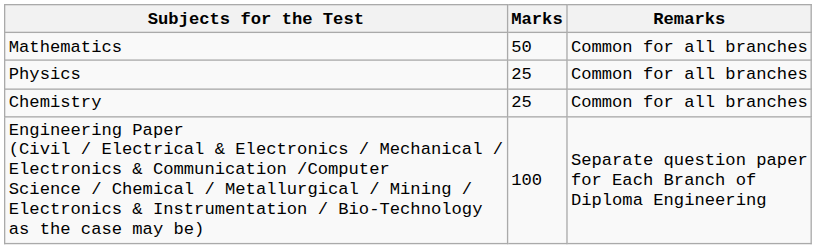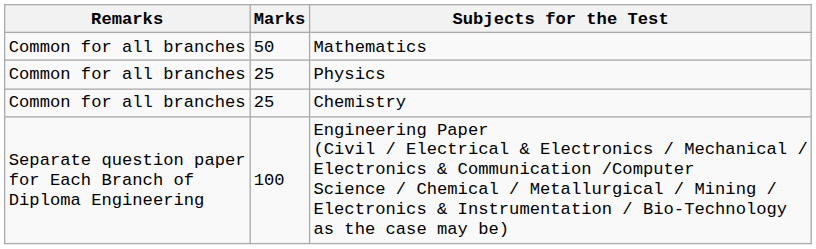columns swapped: (256, 19) <-> (689, 19)
